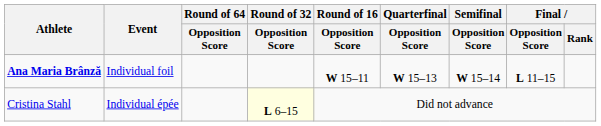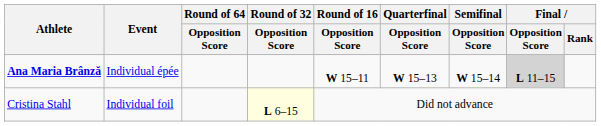(140, 71) Individual foil -> (143, 71) Individual épée
(536, 78) no background -> (536, 78) lightgrey background
(143, 104) Individual épée -> (140, 104) Individual foil
